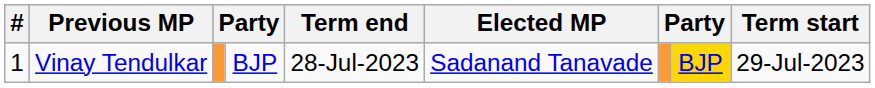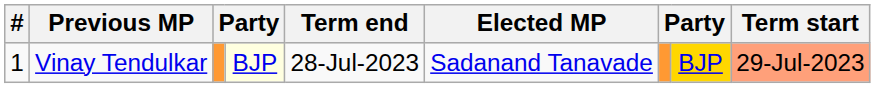(255, 62) no background -> (255, 62) lightyellow background
(800, 62) no background -> (800, 62) lightsalmon background
